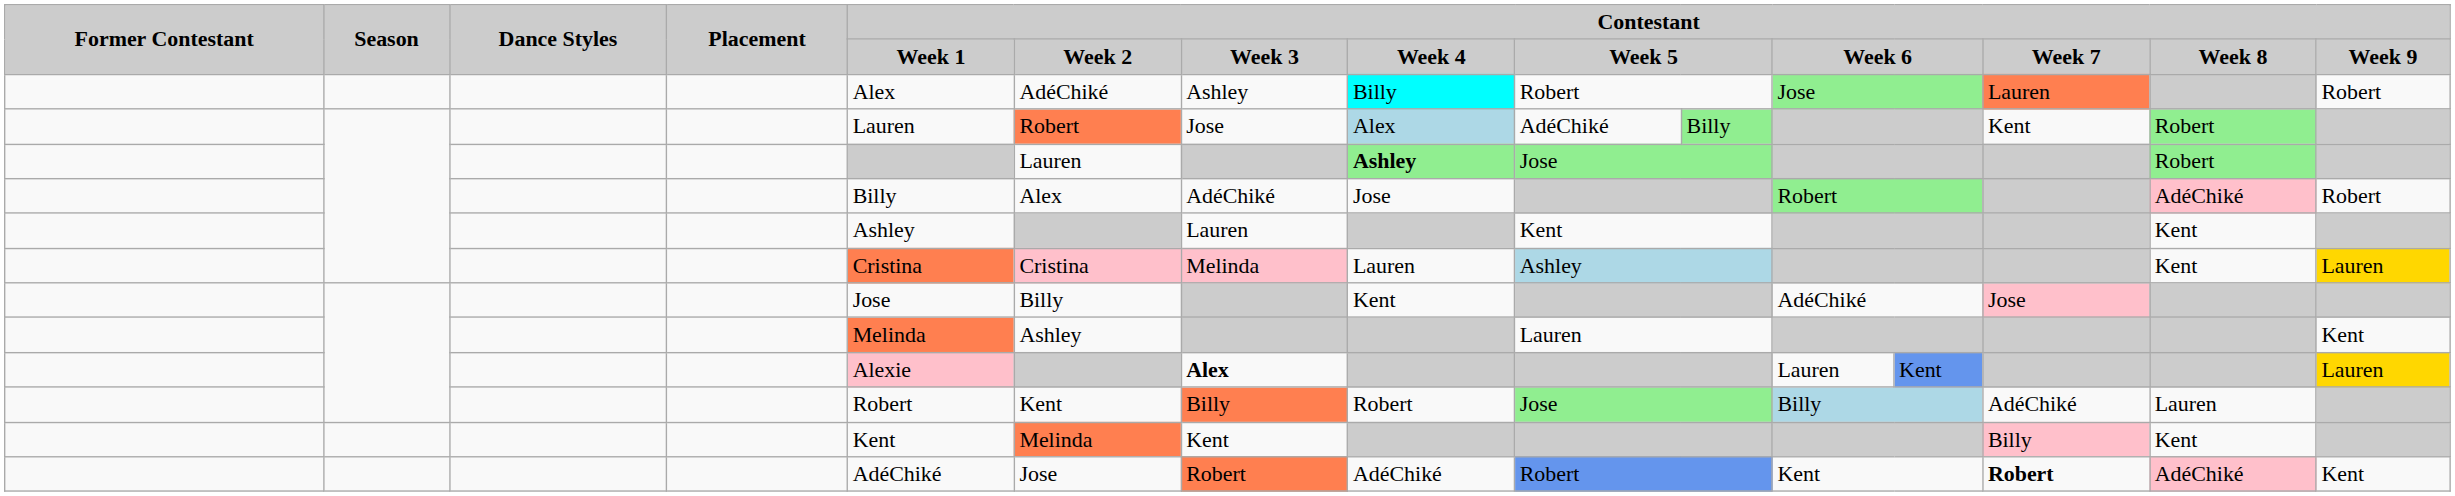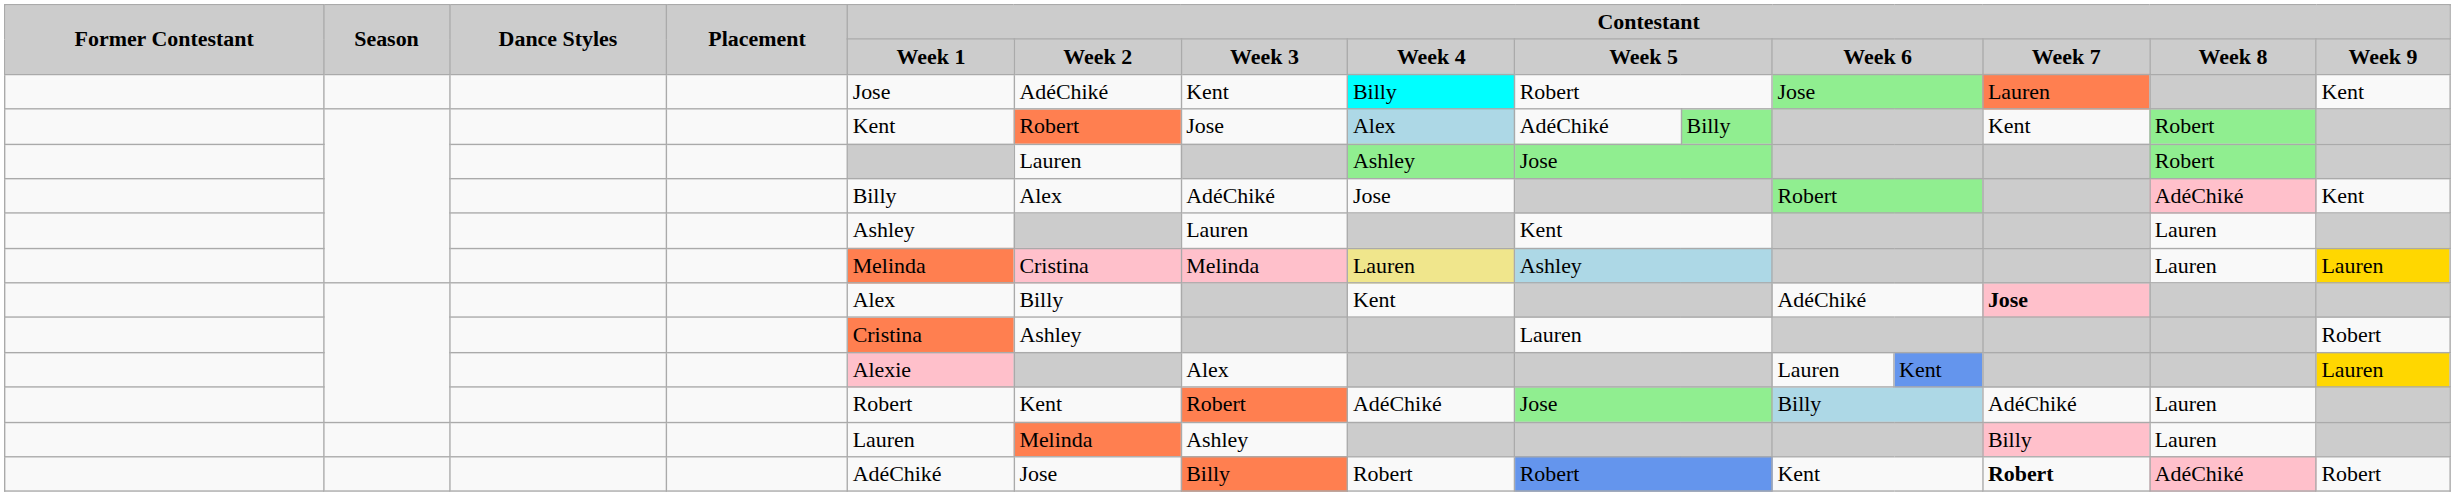(874, 91) Alex -> (872, 91) Jose
(1217, 91) Ashley -> (1207, 91) Kent
(2351, 91) Robert -> (2343, 91) Kent
(884, 126) Lauren -> (874, 126) Kent
(1385, 160) bold -> (1384, 160) normal
(2351, 195) Robert -> (2343, 195) Kent
(2176, 230) Kent -> (2186, 230) Lauren
(887, 265) Cristina -> (889, 265) Melinda
(1384, 265) no background -> (1384, 265) khaki background
(2176, 265) Kent -> (2186, 265) Lauren
(872, 299) Jose -> (874, 299) Alex
(2007, 299) normal -> (2008, 299) bold
(889, 334) Melinda -> (887, 334) Cristina
(2343, 334) Kent -> (2351, 334) Robert
(1207, 369) bold -> (1207, 369) normal
(1208, 404) Billy -> (1216, 404) Robert
(1383, 404) Robert -> (1397, 404) AdéChiké
(874, 439) Kent -> (884, 439) Lauren
(1207, 439) Kent -> (1217, 439) Ashley
(2176, 439) Kent -> (2186, 439) Lauren
(1216, 473) Robert -> (1208, 473) Billy
(1397, 473) AdéChiké -> (1383, 473) Robert
(2343, 473) Kent -> (2351, 473) Robert
